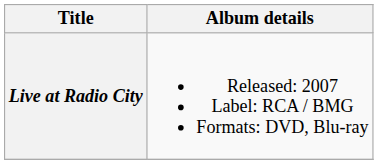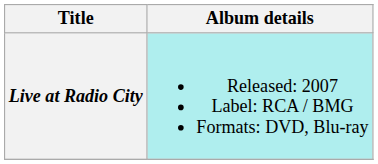(260, 106) no background -> (260, 106) paleturquoise background
